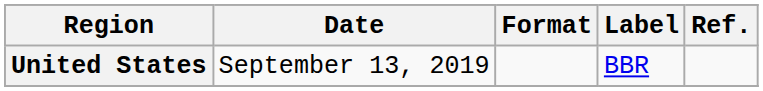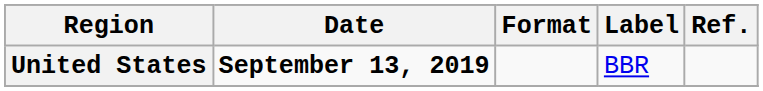(354, 66) normal -> (354, 66) bold
